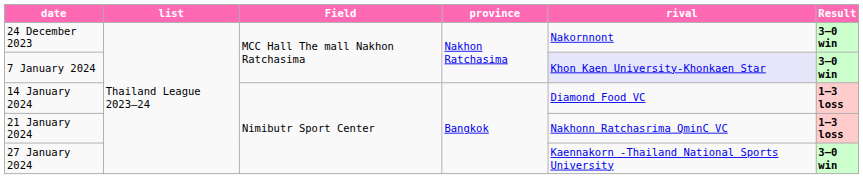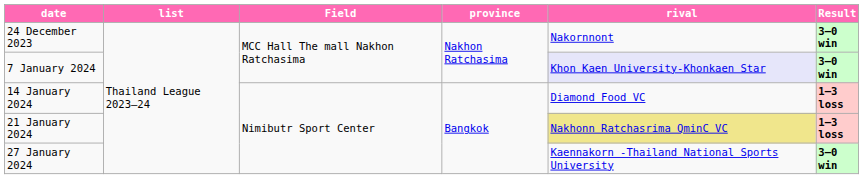(639, 128) no background -> (639, 128) khaki background
